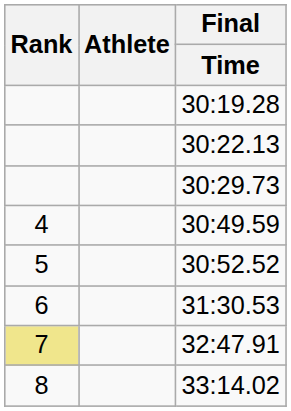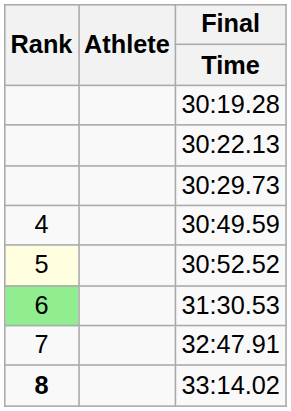(42, 265) no background -> (42, 265) lightyellow background
(42, 305) no background -> (42, 305) lightgreen background
(42, 345) khaki background -> (42, 345) no background
(42, 385) normal -> (42, 385) bold
